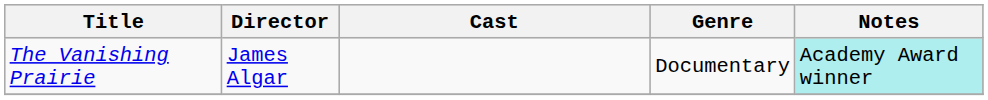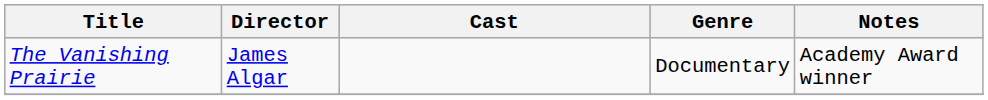(879, 66) paleturquoise background -> (879, 66) no background
